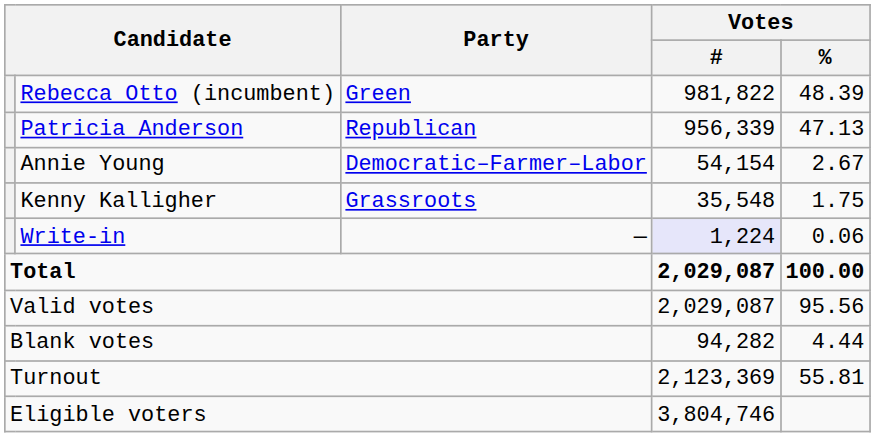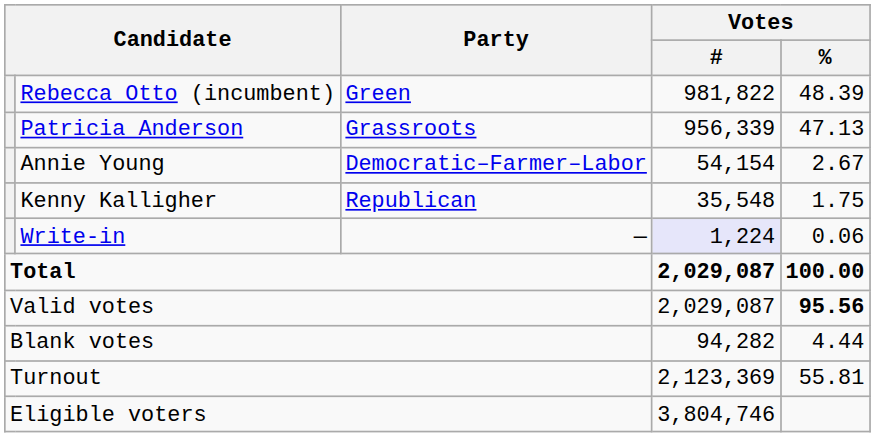(411, 129) Republican -> (411, 129) Grassroots
(411, 201) Grassroots -> (411, 201) Republican
(831, 307) normal -> (831, 307) bold
